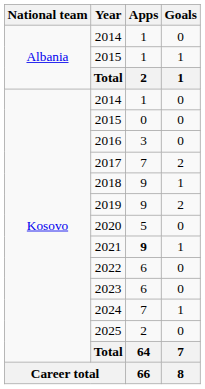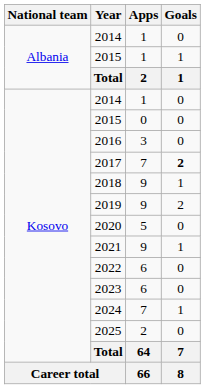(181, 162) normal -> (181, 162) bold
(144, 246) bold -> (144, 246) normal
